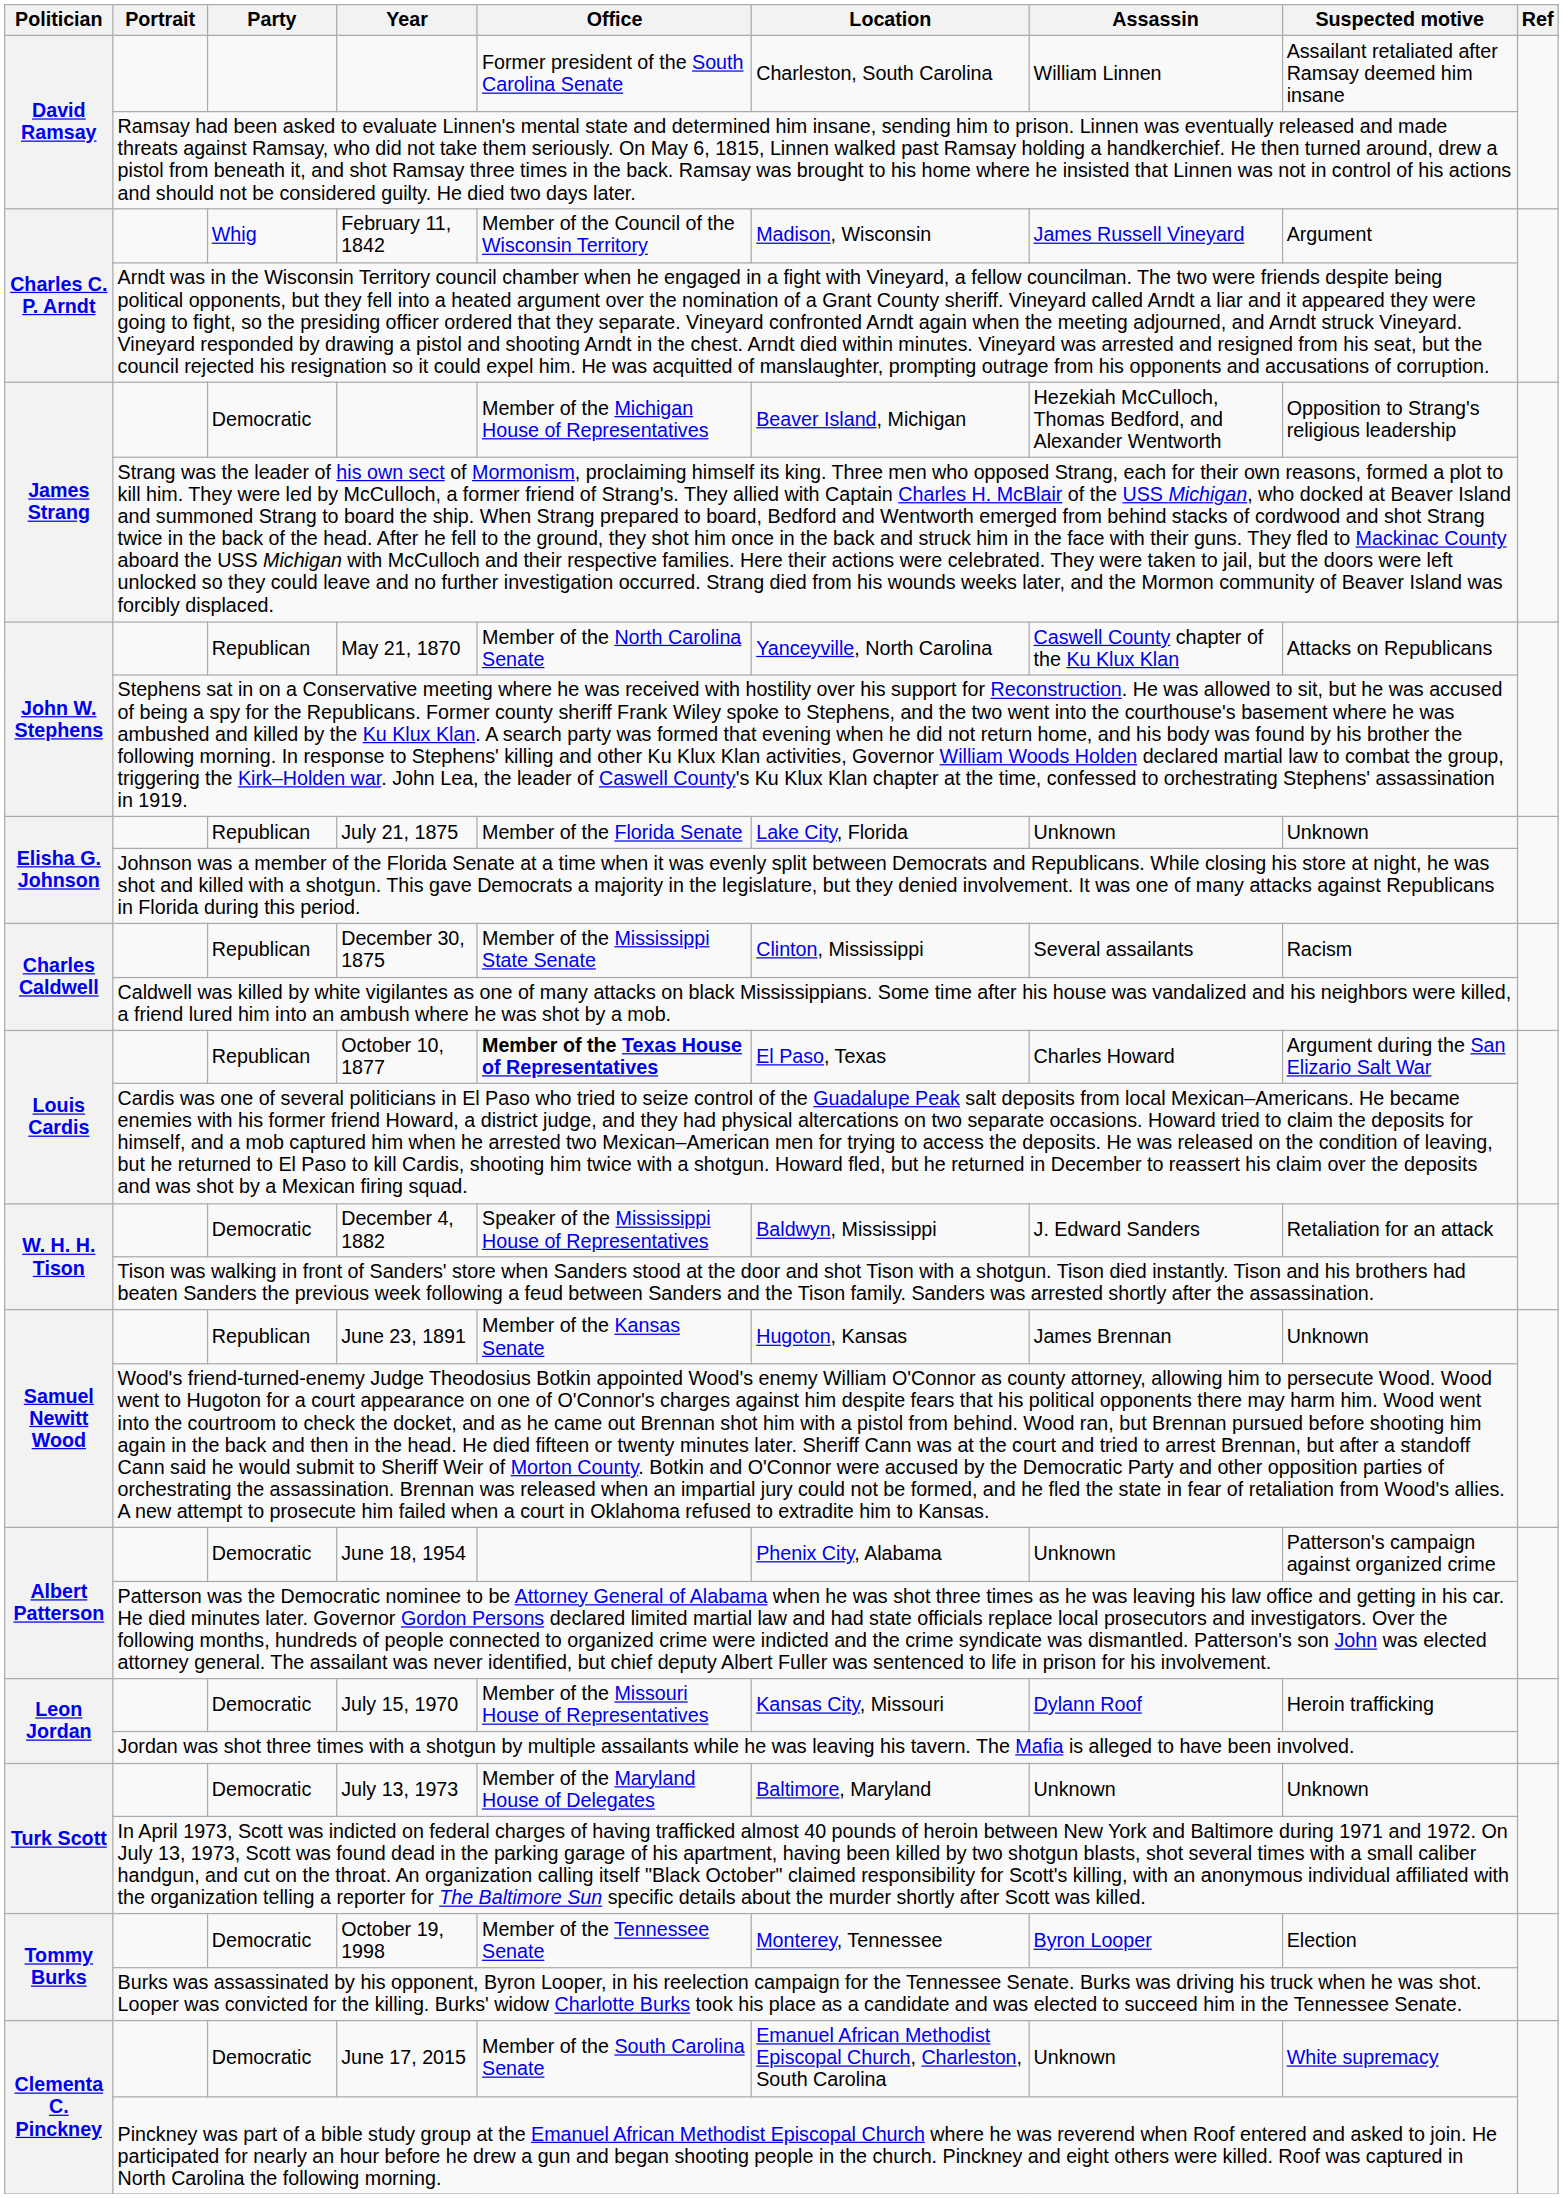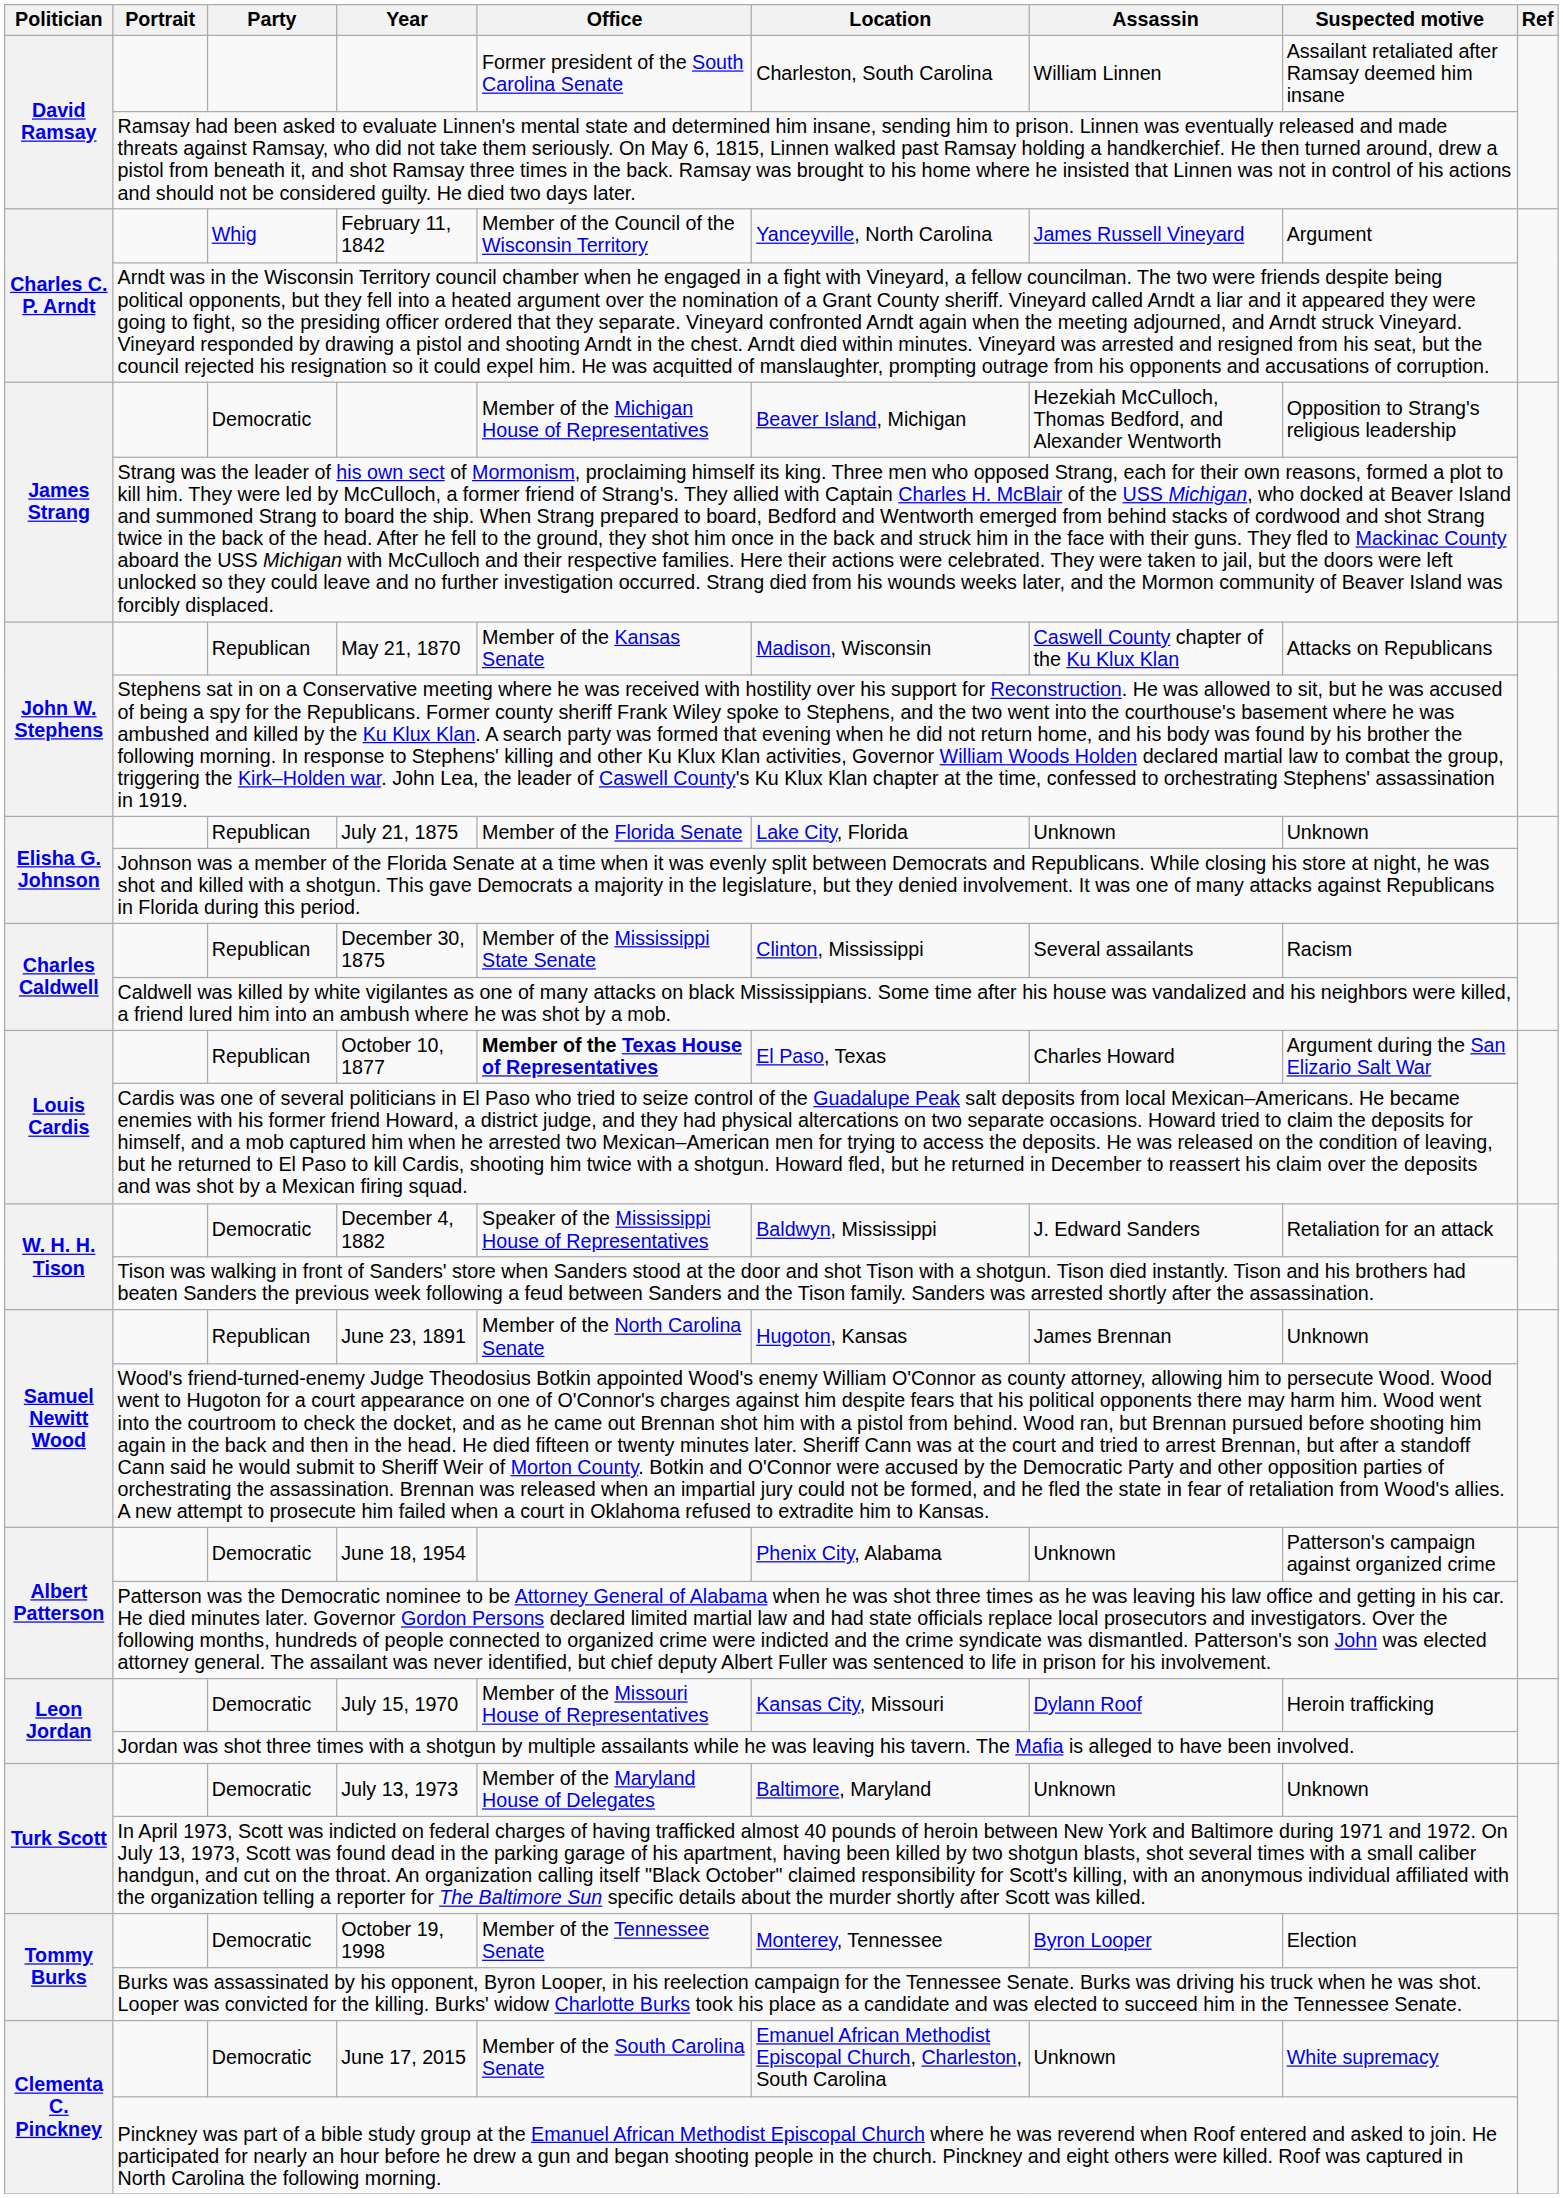(844, 235) Madison, Wisconsin -> (874, 235) Yanceyville, North Carolina
(612, 648) Member of the North Carolina Senate -> (581, 648) Member of the Kansas Senate
(874, 648) Yanceyville, North Carolina -> (844, 648) Madison, Wisconsin
(581, 1336) Member of the Kansas Senate -> (612, 1336) Member of the North Carolina Senate
